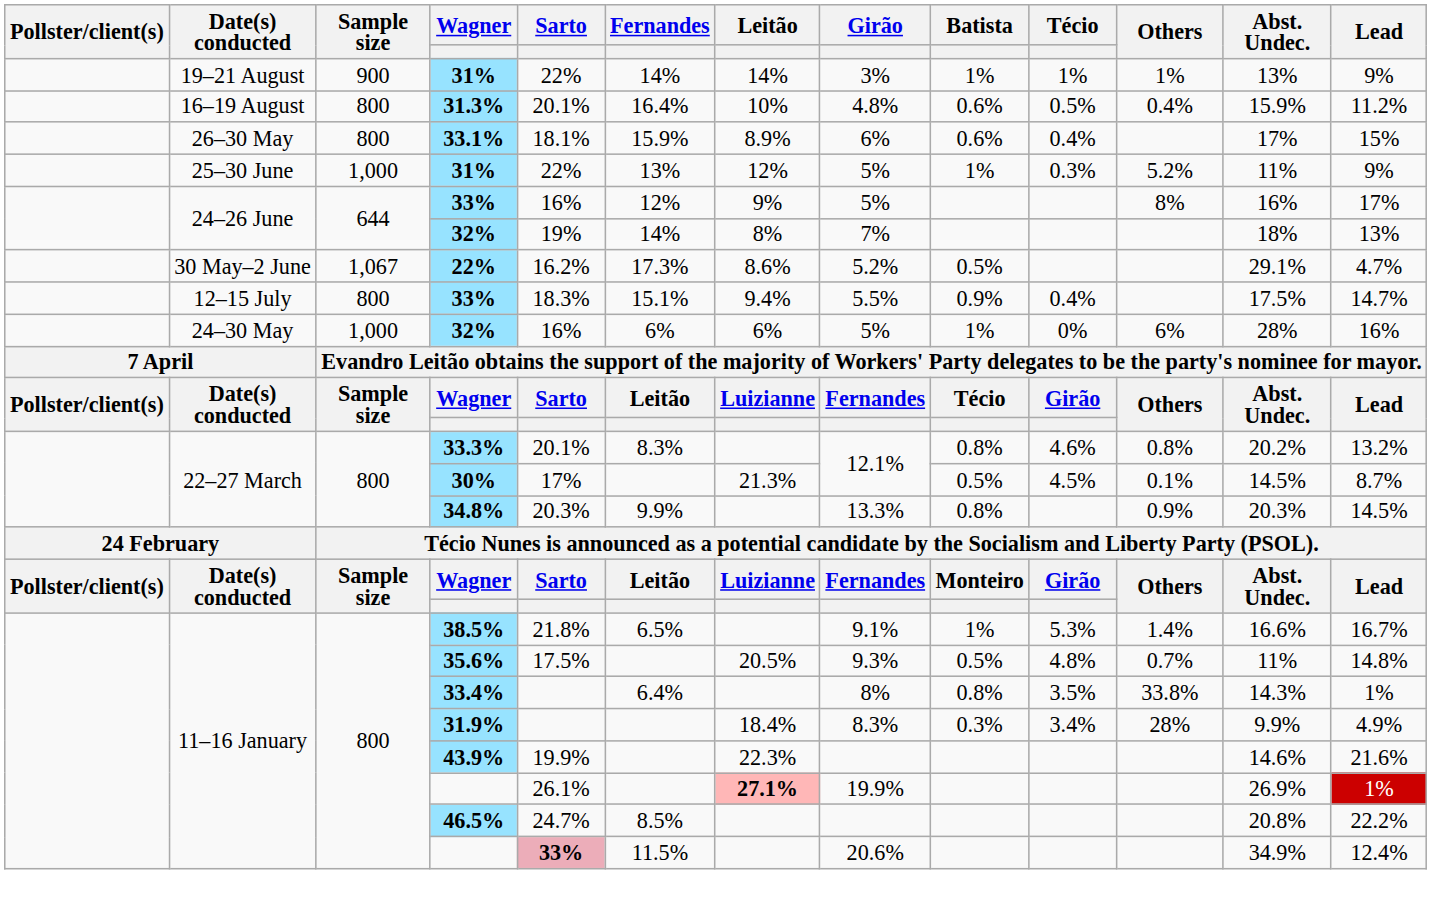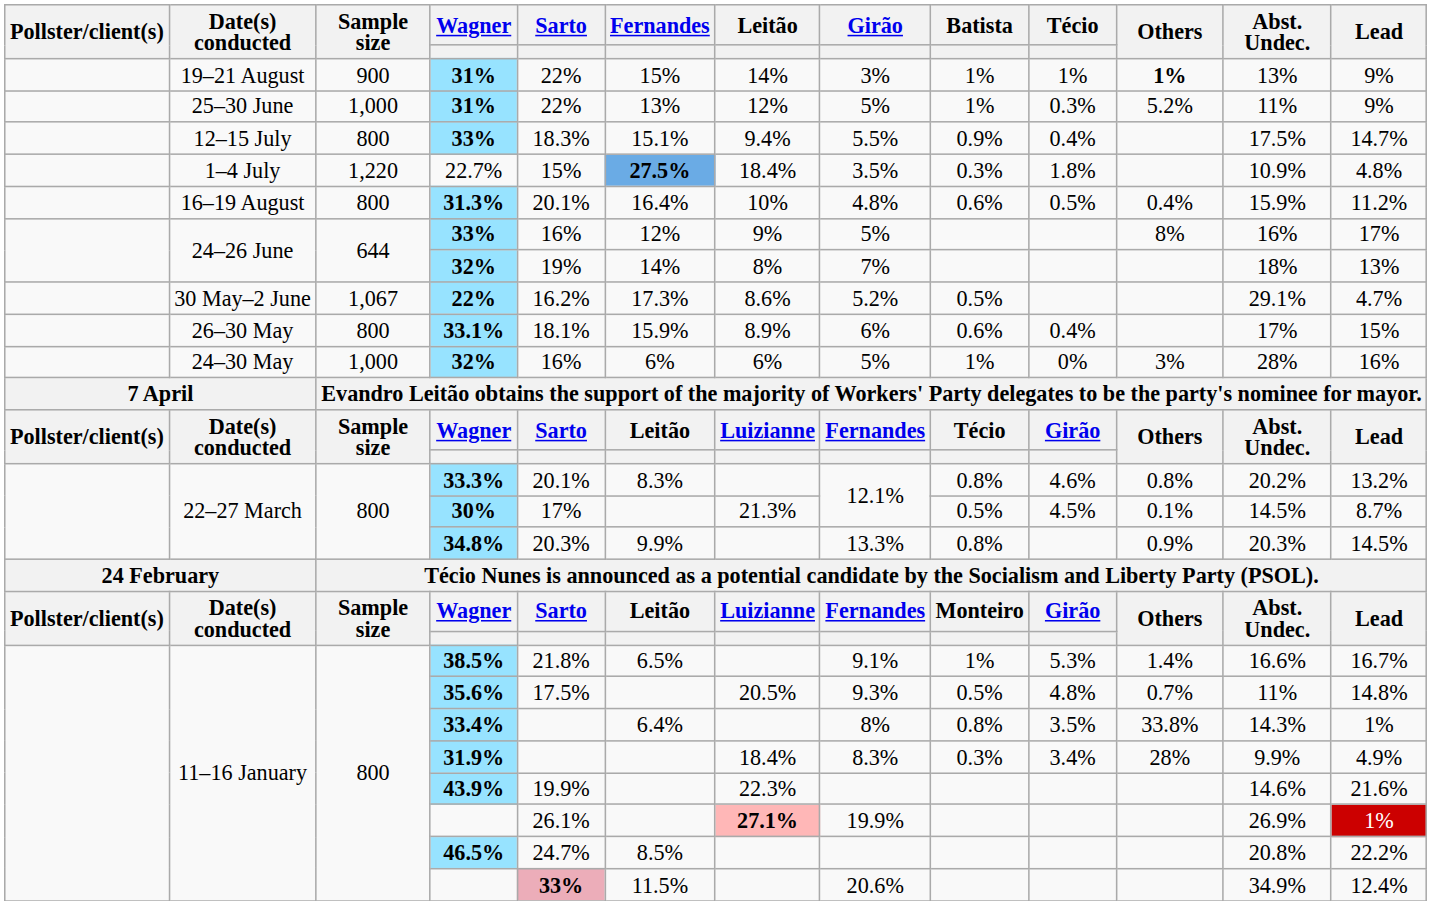(660, 75) 14% -> (660, 75) 15%
(1170, 75) normal -> (1170, 75) bold
rows swapped: (243, 107) <-> (243, 171)
rows swapped: (243, 298) <-> (243, 139)
+ row: (243, 171)
(1170, 330) 6% -> (1170, 362) 3%
